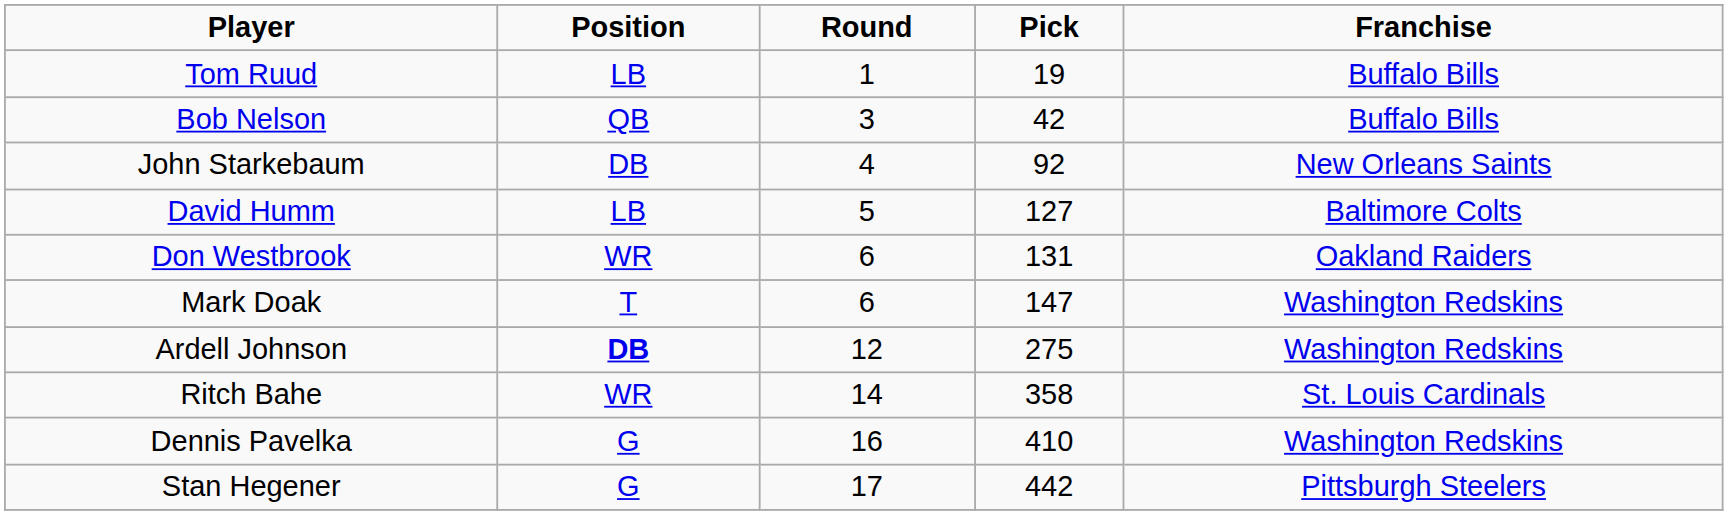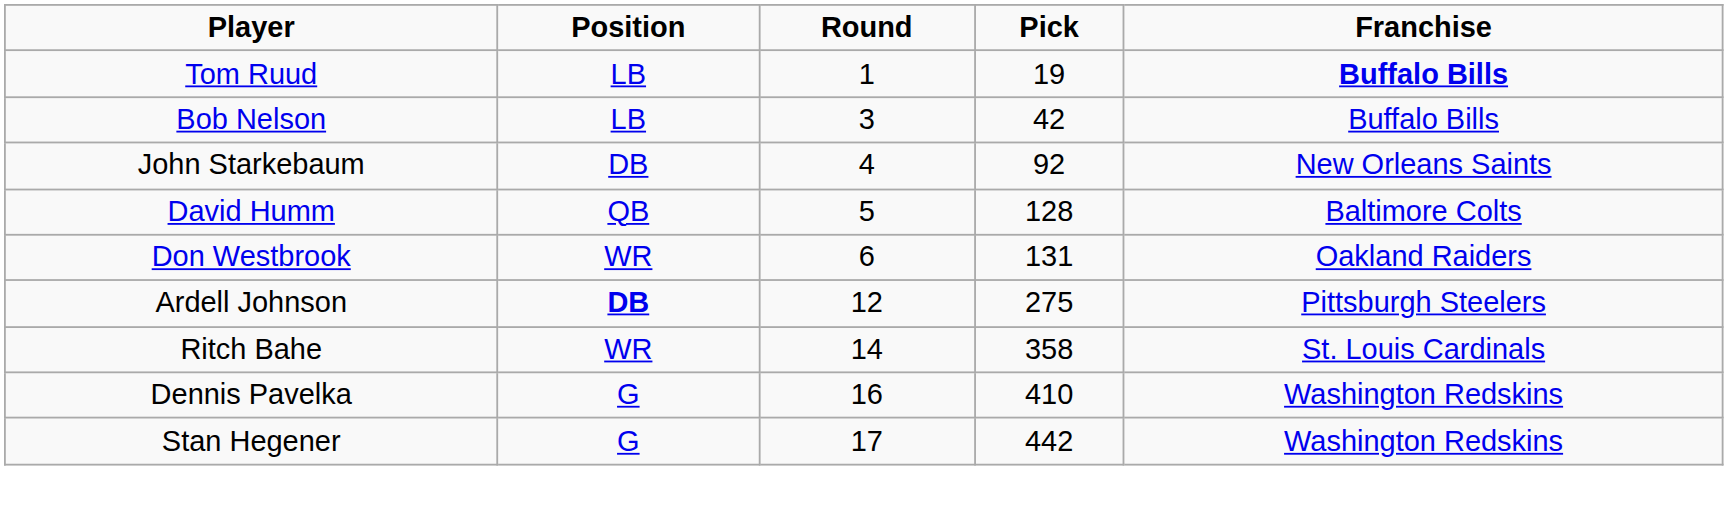(1424, 73) normal -> (1424, 73) bold
(628, 119) QB -> (628, 119) LB
(628, 211) LB -> (628, 211) QB
(1049, 211) 127 -> (1049, 211) 128
- row: (251, 303)
(1424, 348) Washington Redskins -> (1424, 303) Pittsburgh Steelers
(1424, 486) Pittsburgh Steelers -> (1424, 440) Washington Redskins
